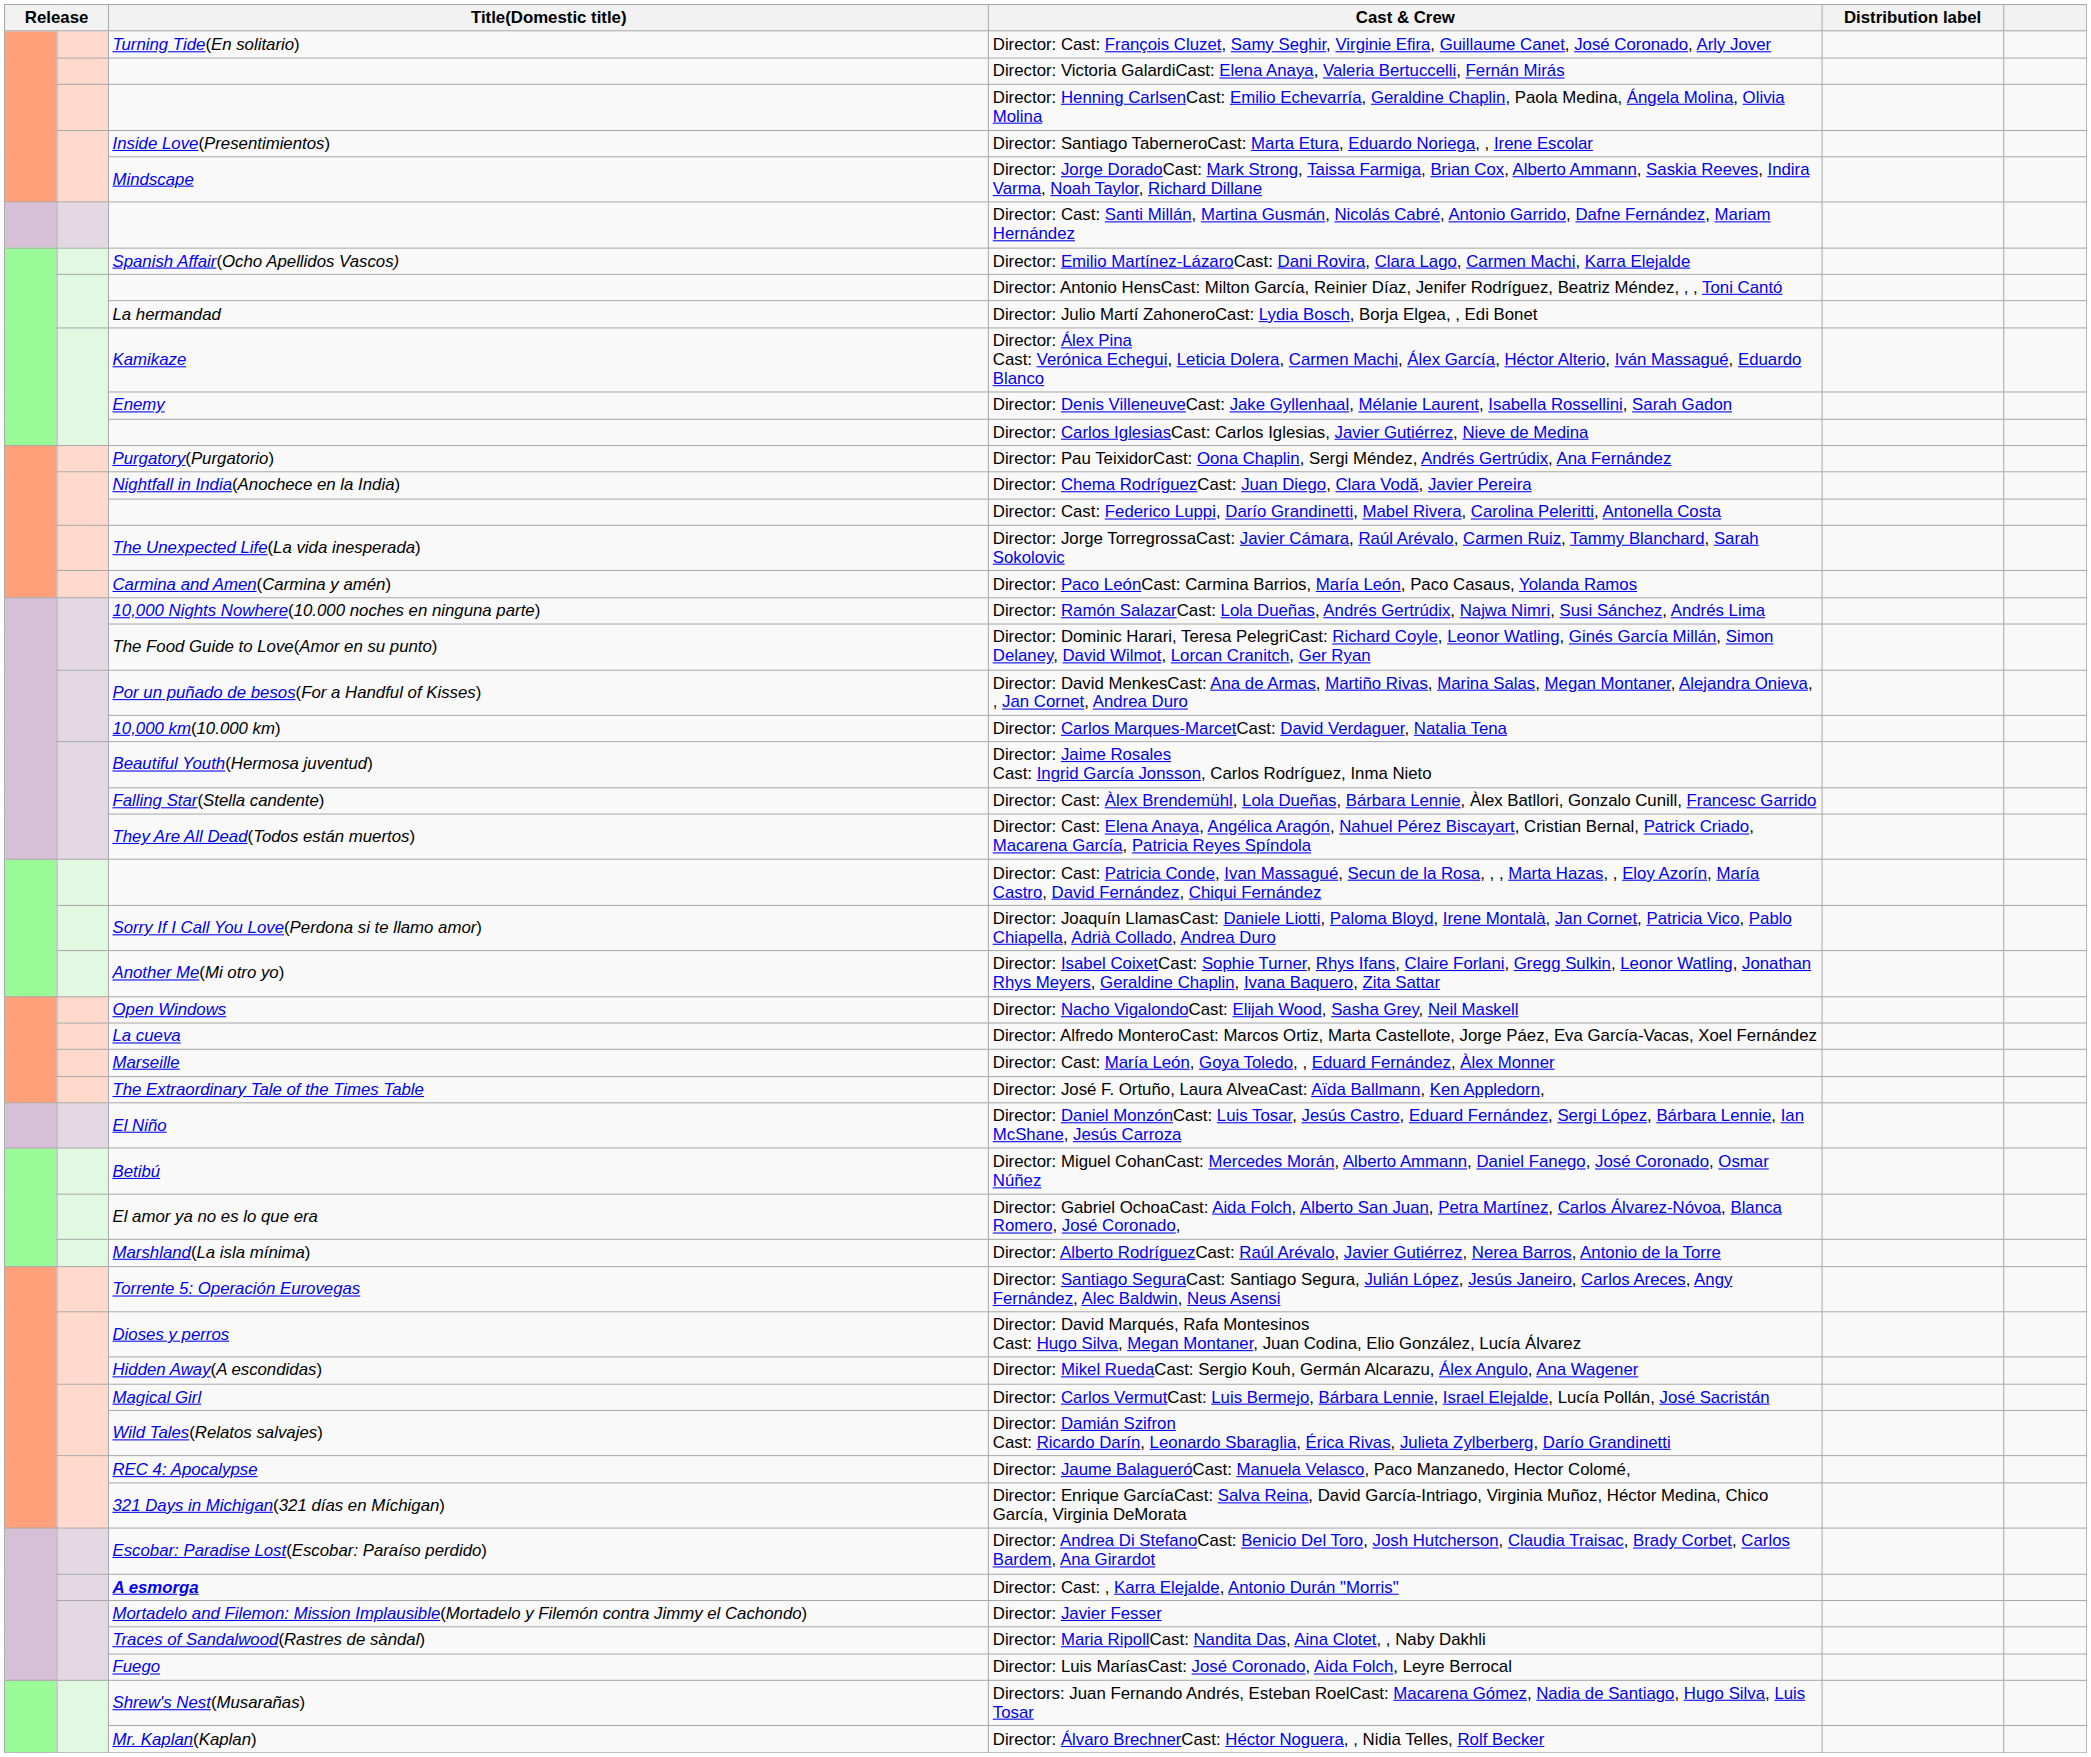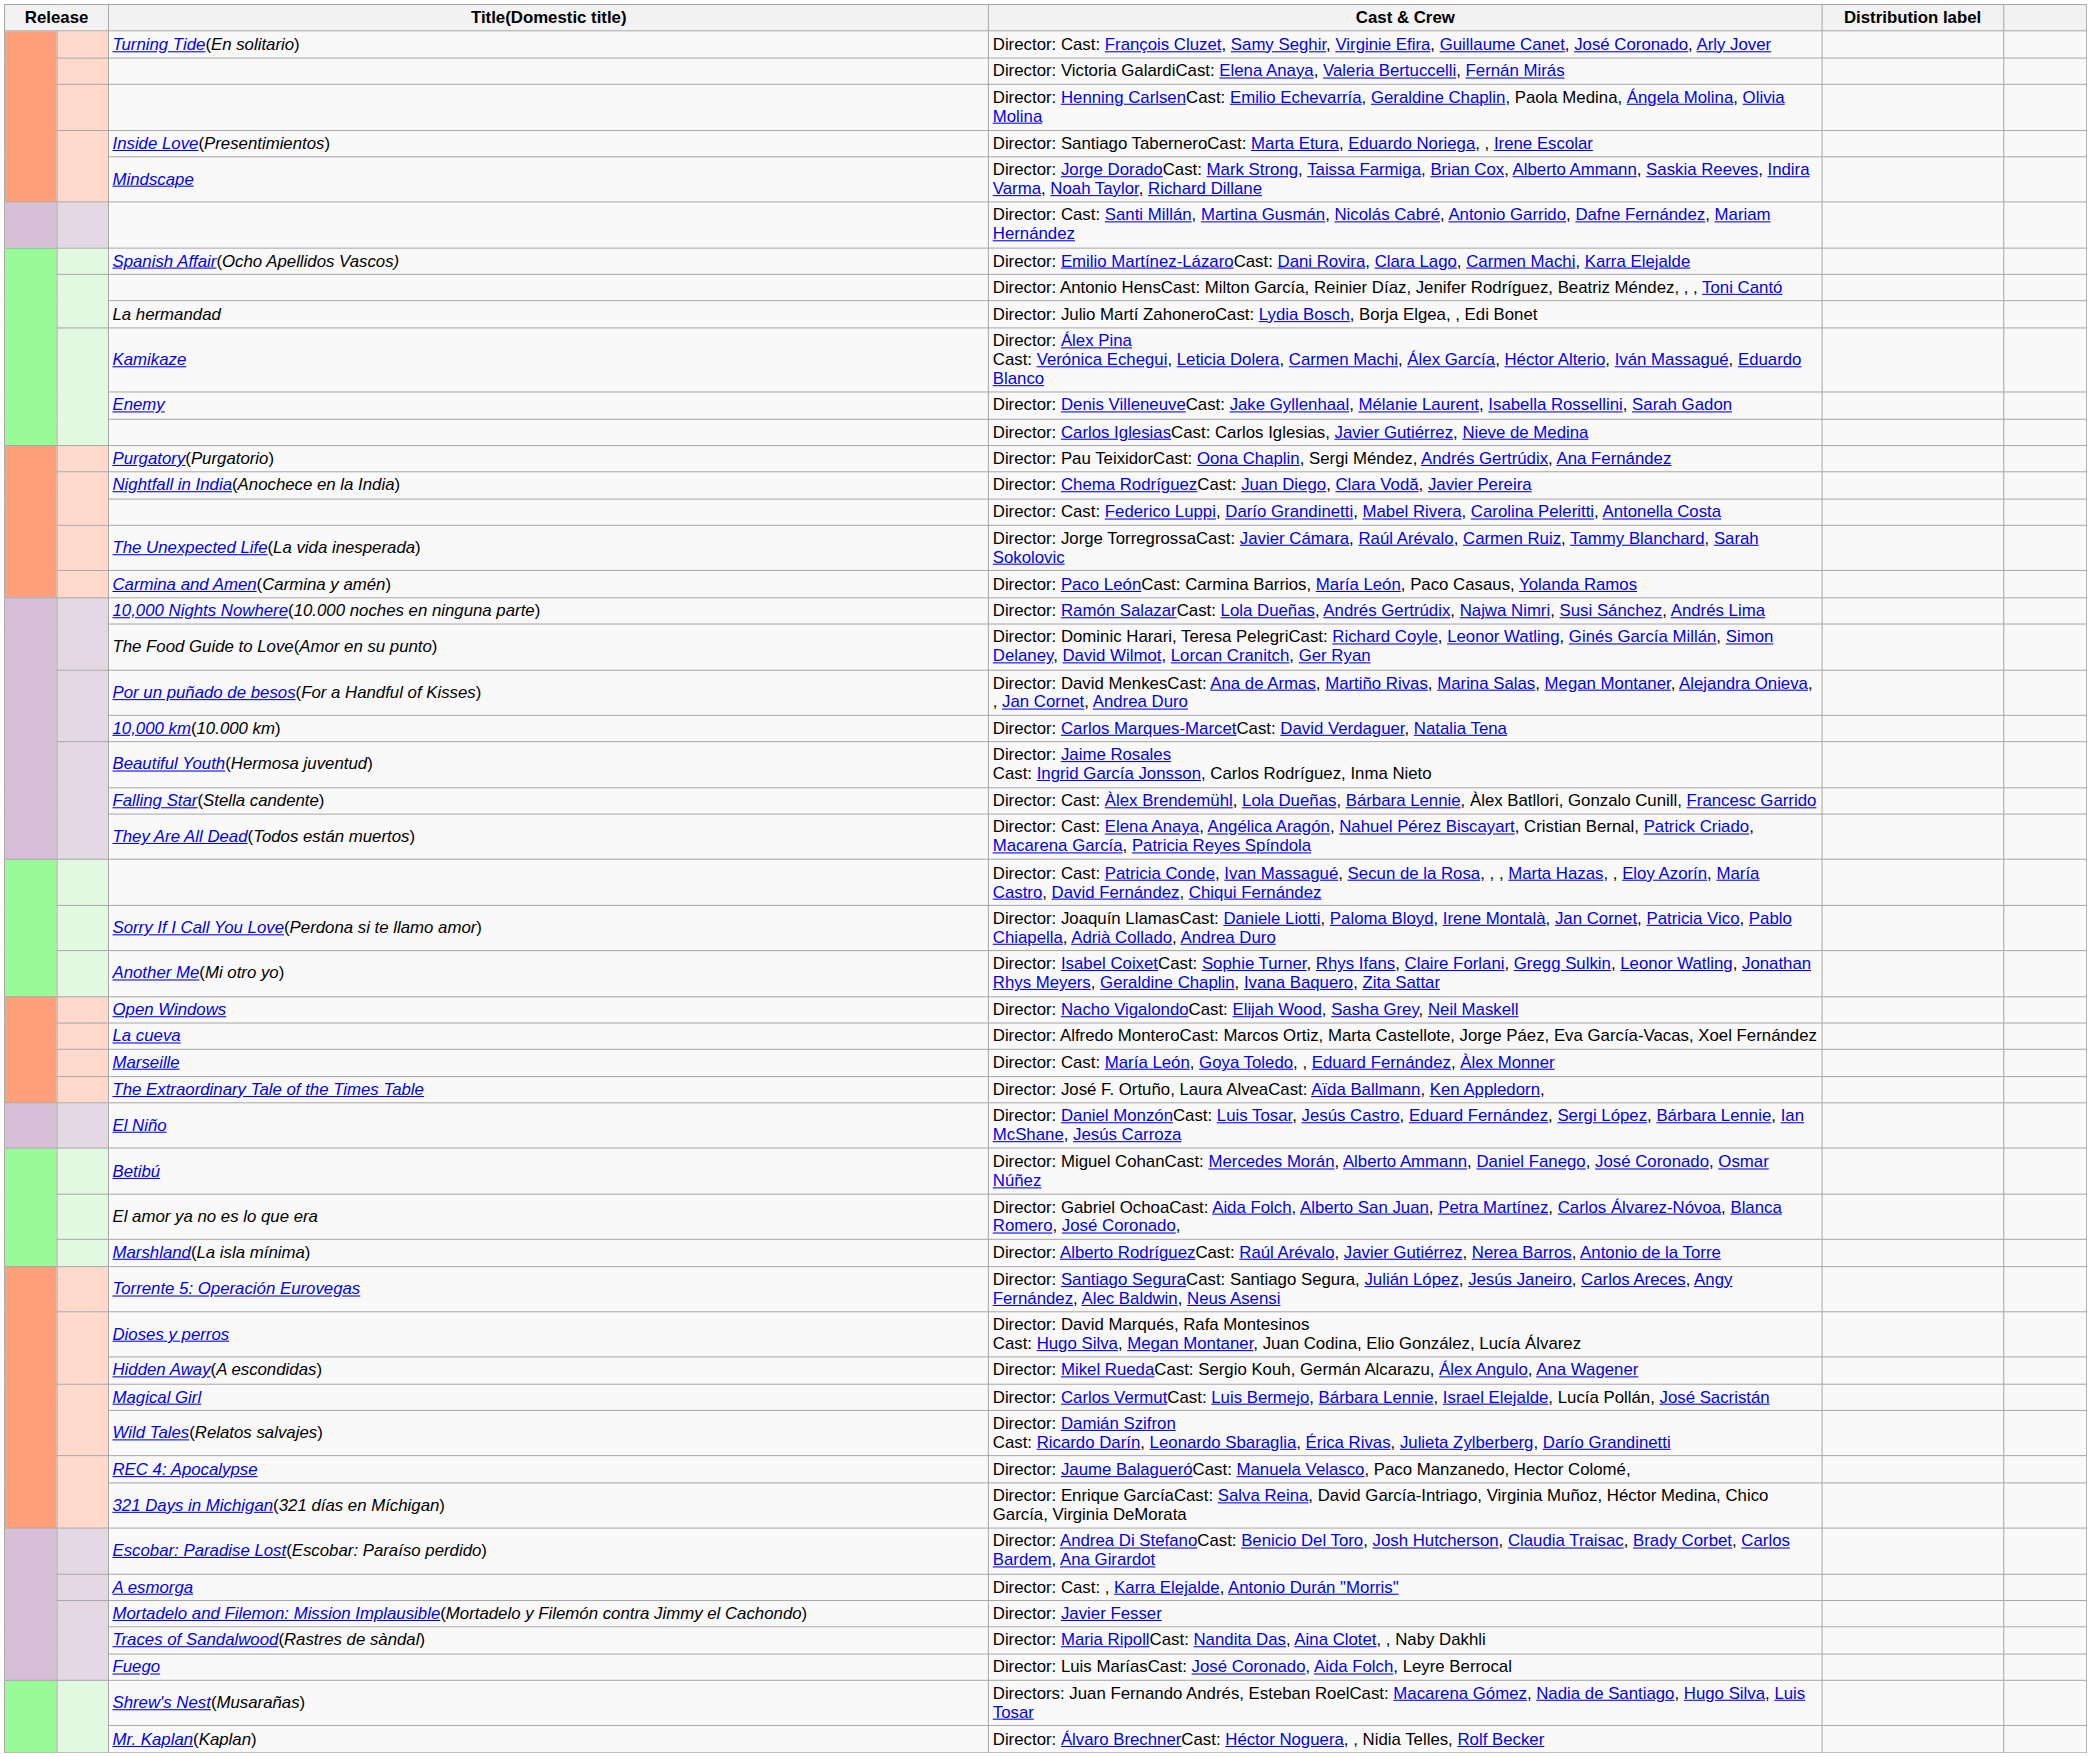(156, 1587) bold -> (153, 1587) normal
